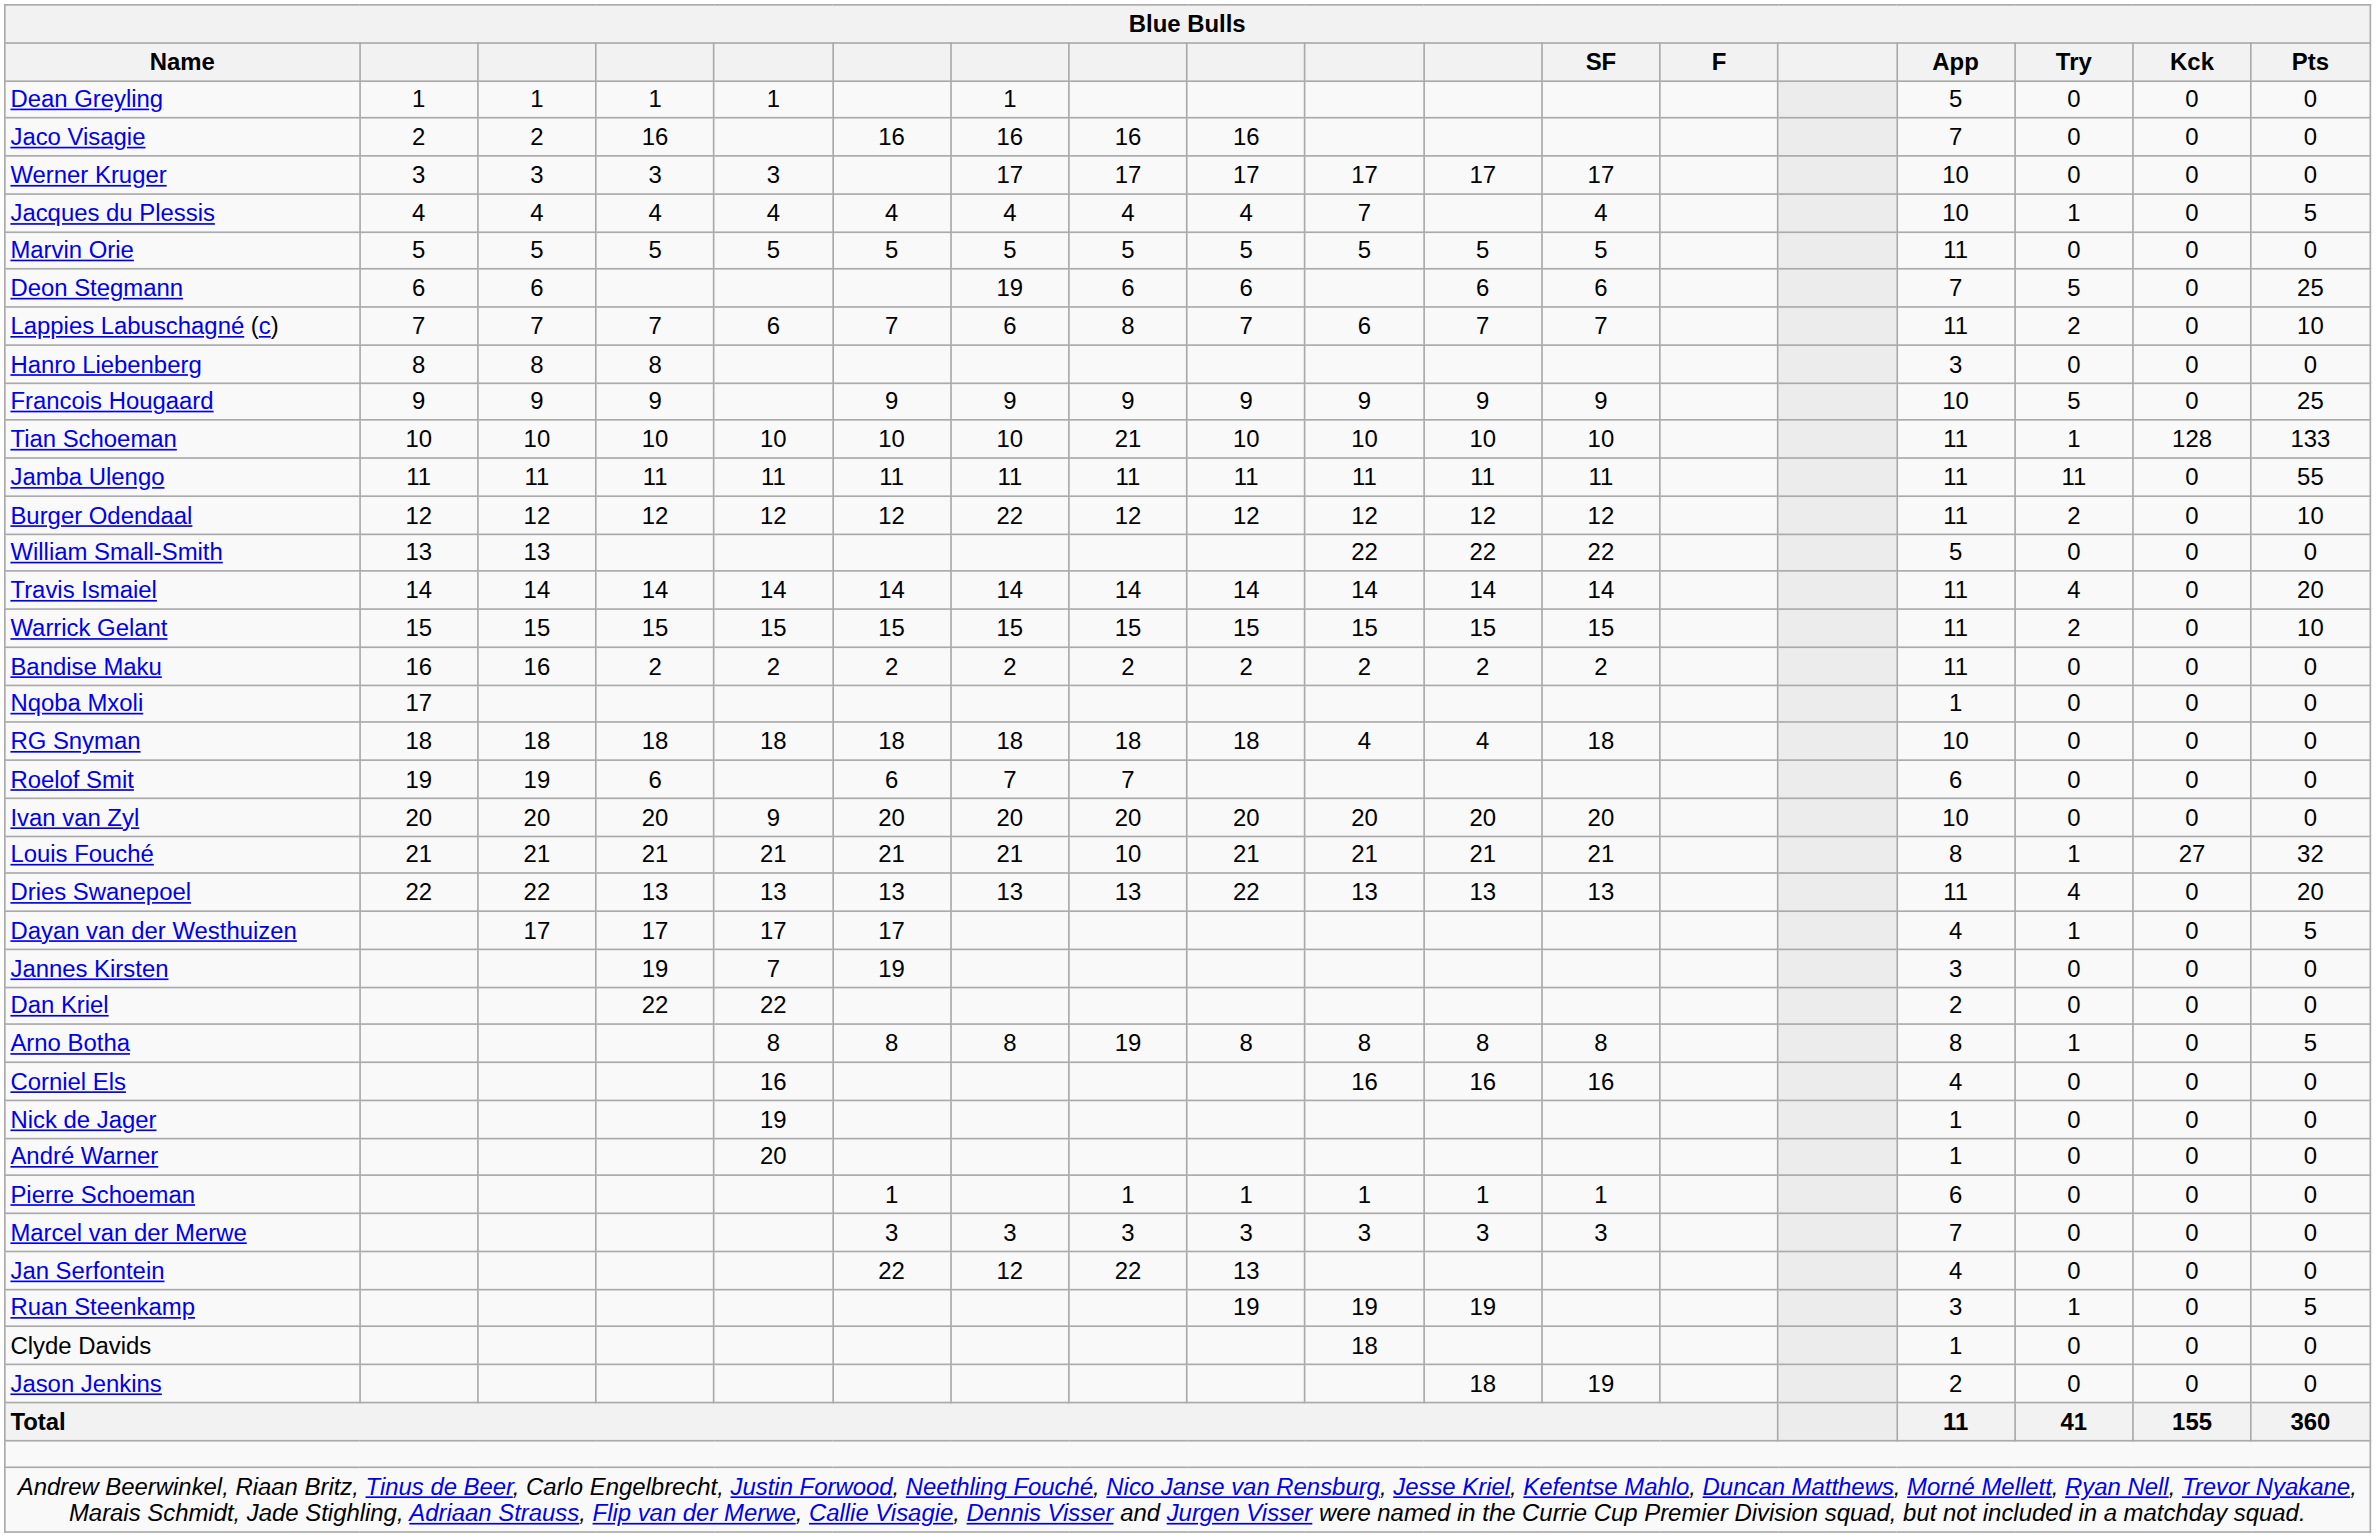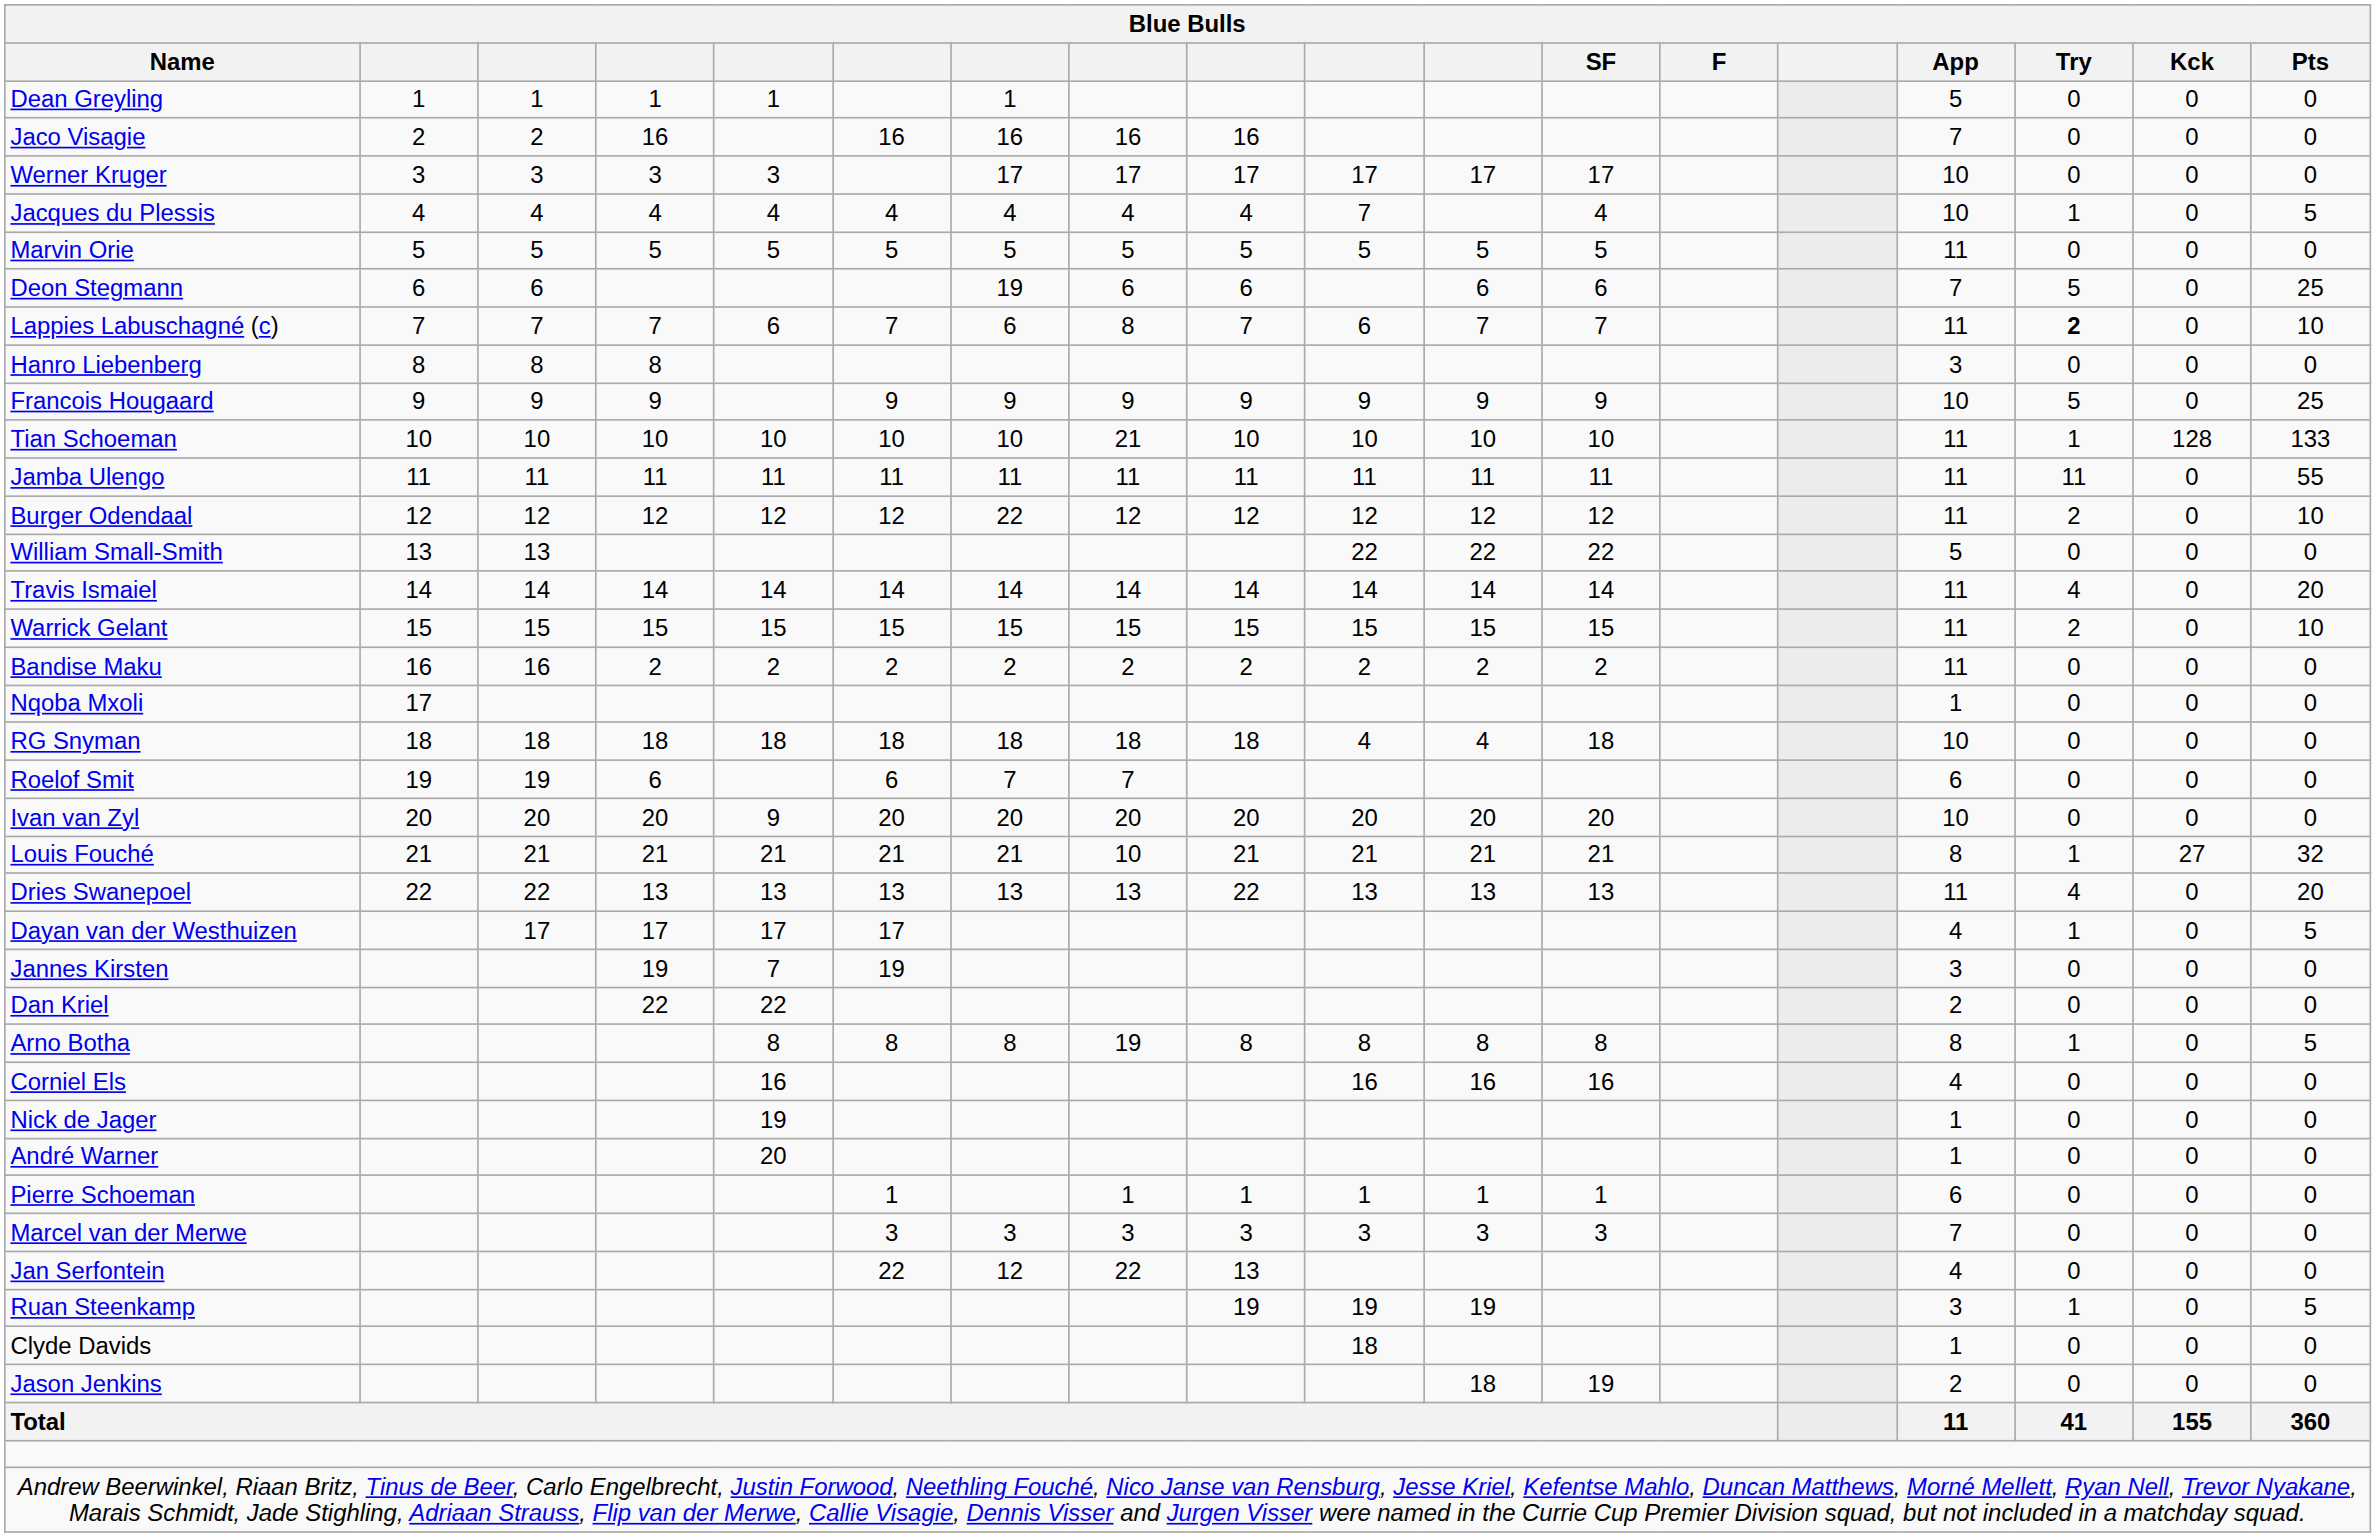(2074, 326) normal -> (2074, 326) bold
